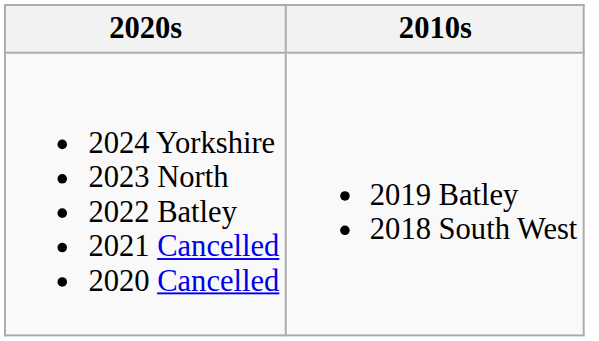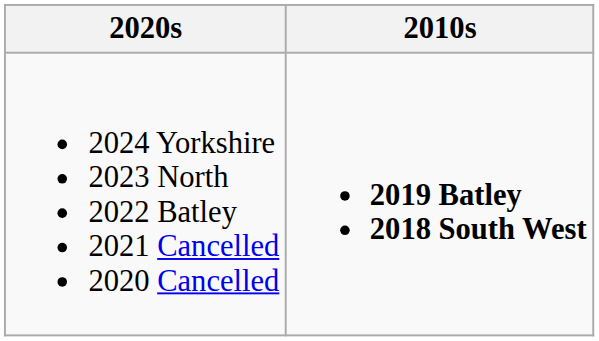(435, 211) normal -> (440, 211) bold
